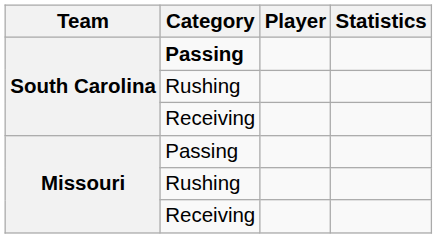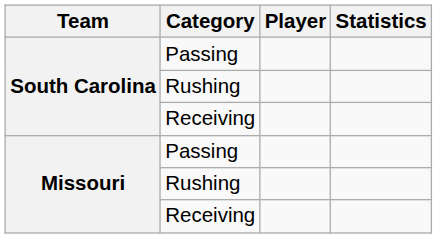(205, 53) bold -> (202, 53) normal
